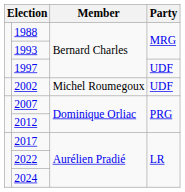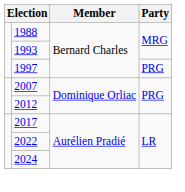(161, 68) UDF -> (153, 68) PRG
- row: (26, 86)
